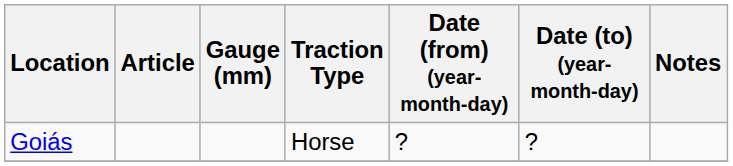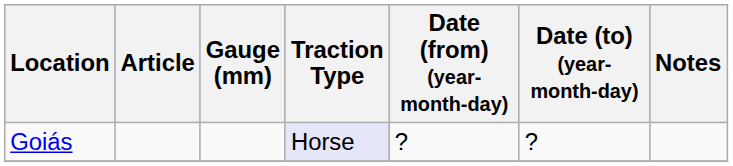(323, 141) no background -> (323, 141) lavender background
